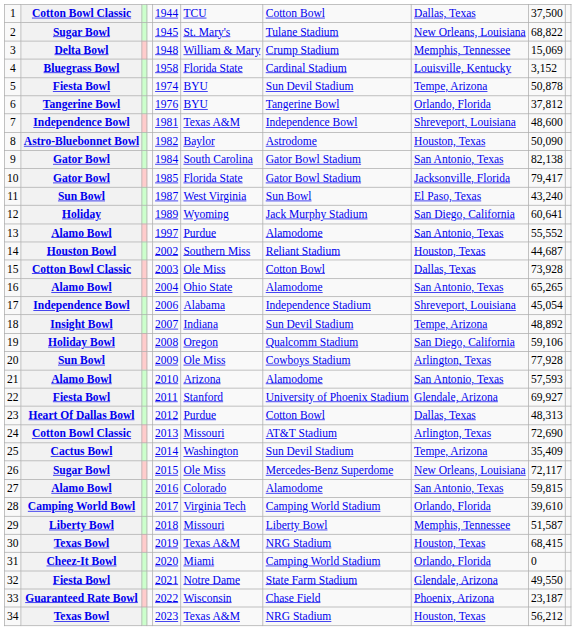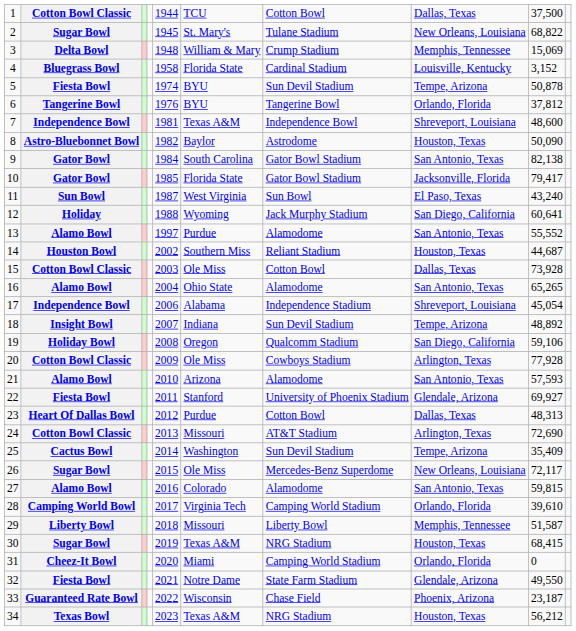(167, 214) 1989 -> (167, 214) 1988
(82, 360) Sun Bowl -> (82, 360) Cotton Bowl Classic
(82, 543) Texas Bowl -> (82, 543) Sugar Bowl
